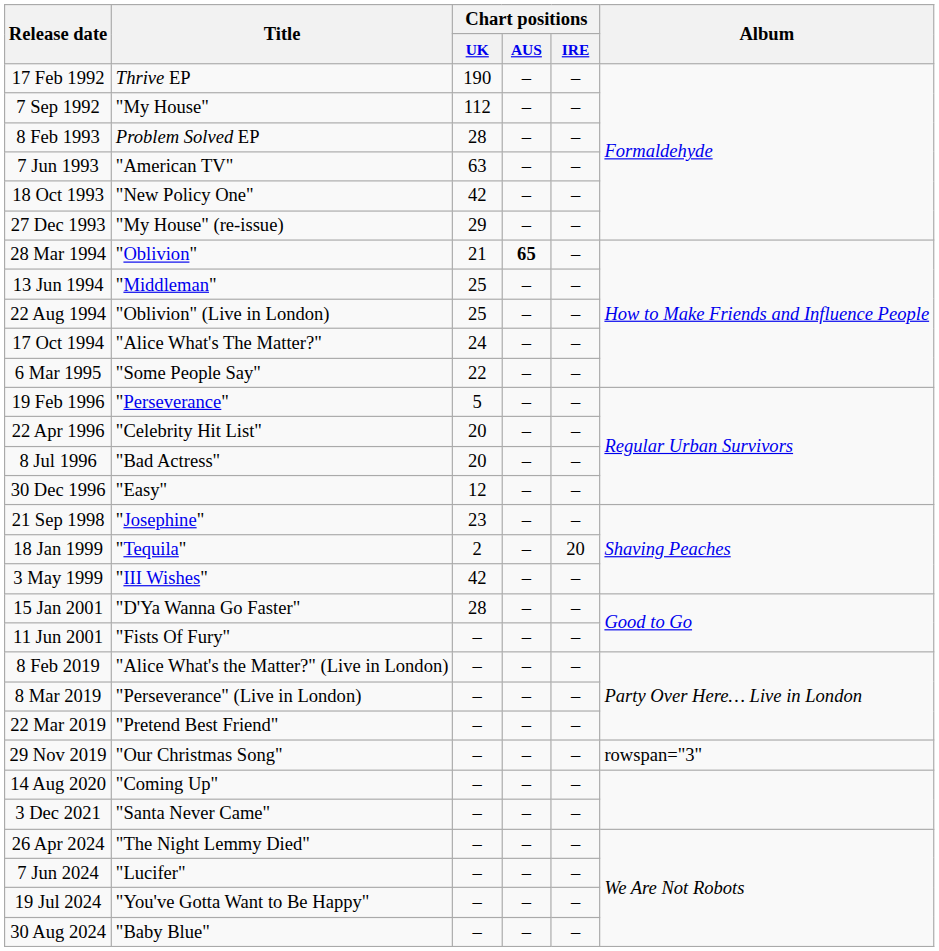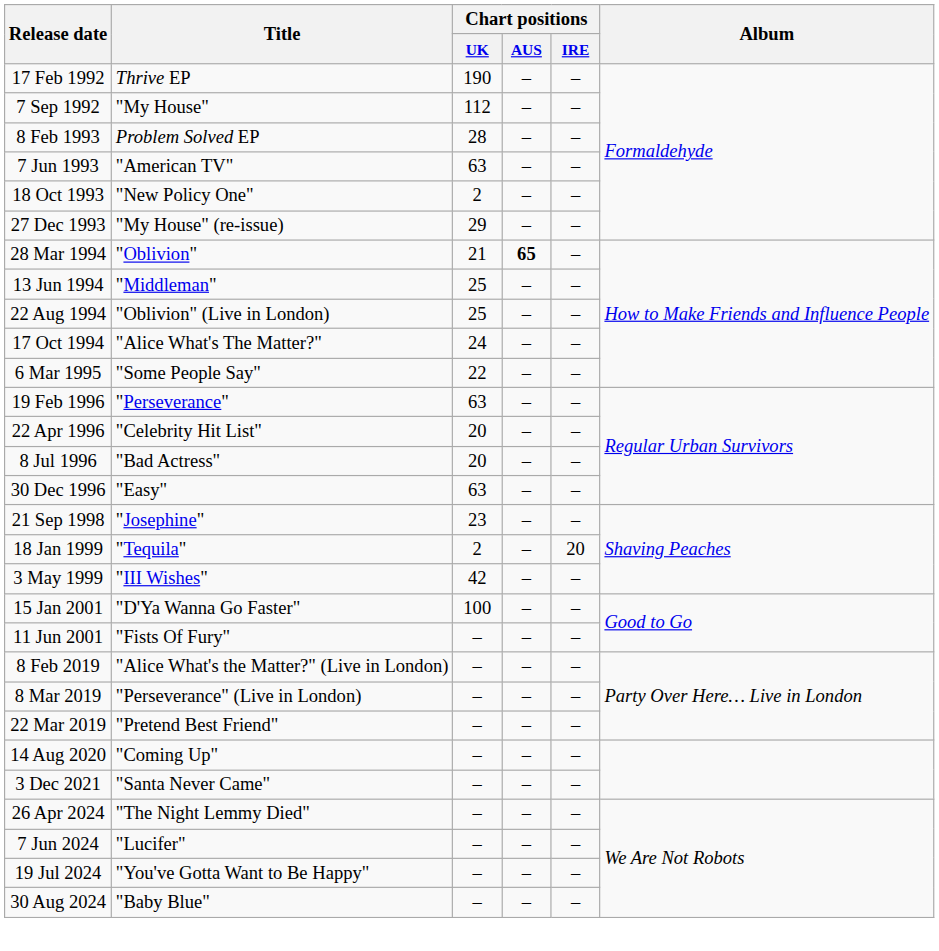(477, 195) 42 -> (477, 195) 2
(477, 401) 5 -> (477, 401) 63
(477, 490) 12 -> (477, 490) 63
(477, 607) 28 -> (477, 607) 100
- row: (58, 755)
